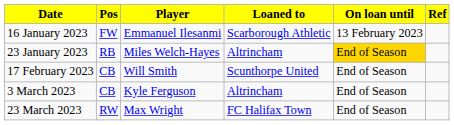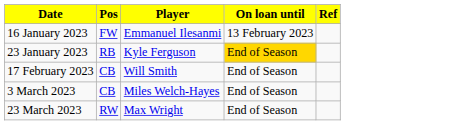- column: (279, 14)
(172, 52) Miles Welch-Hayes -> (160, 52) Kyle Ferguson
(160, 91) Kyle Ferguson -> (172, 91) Miles Welch-Hayes
